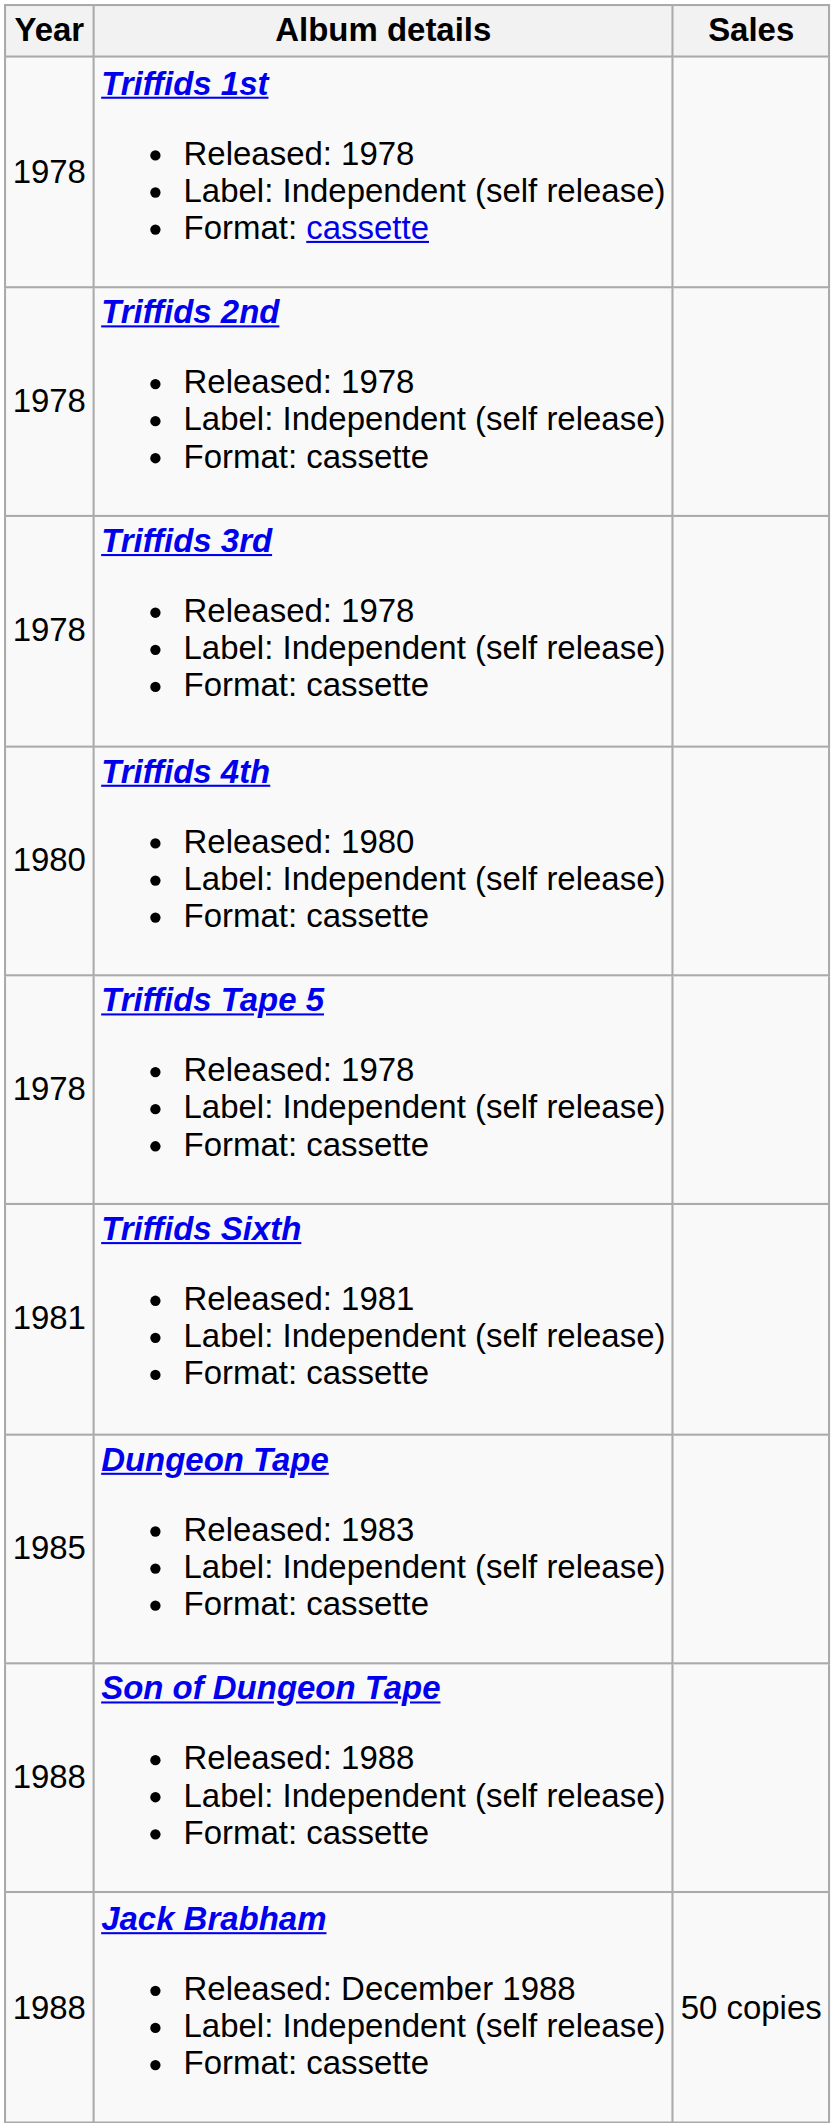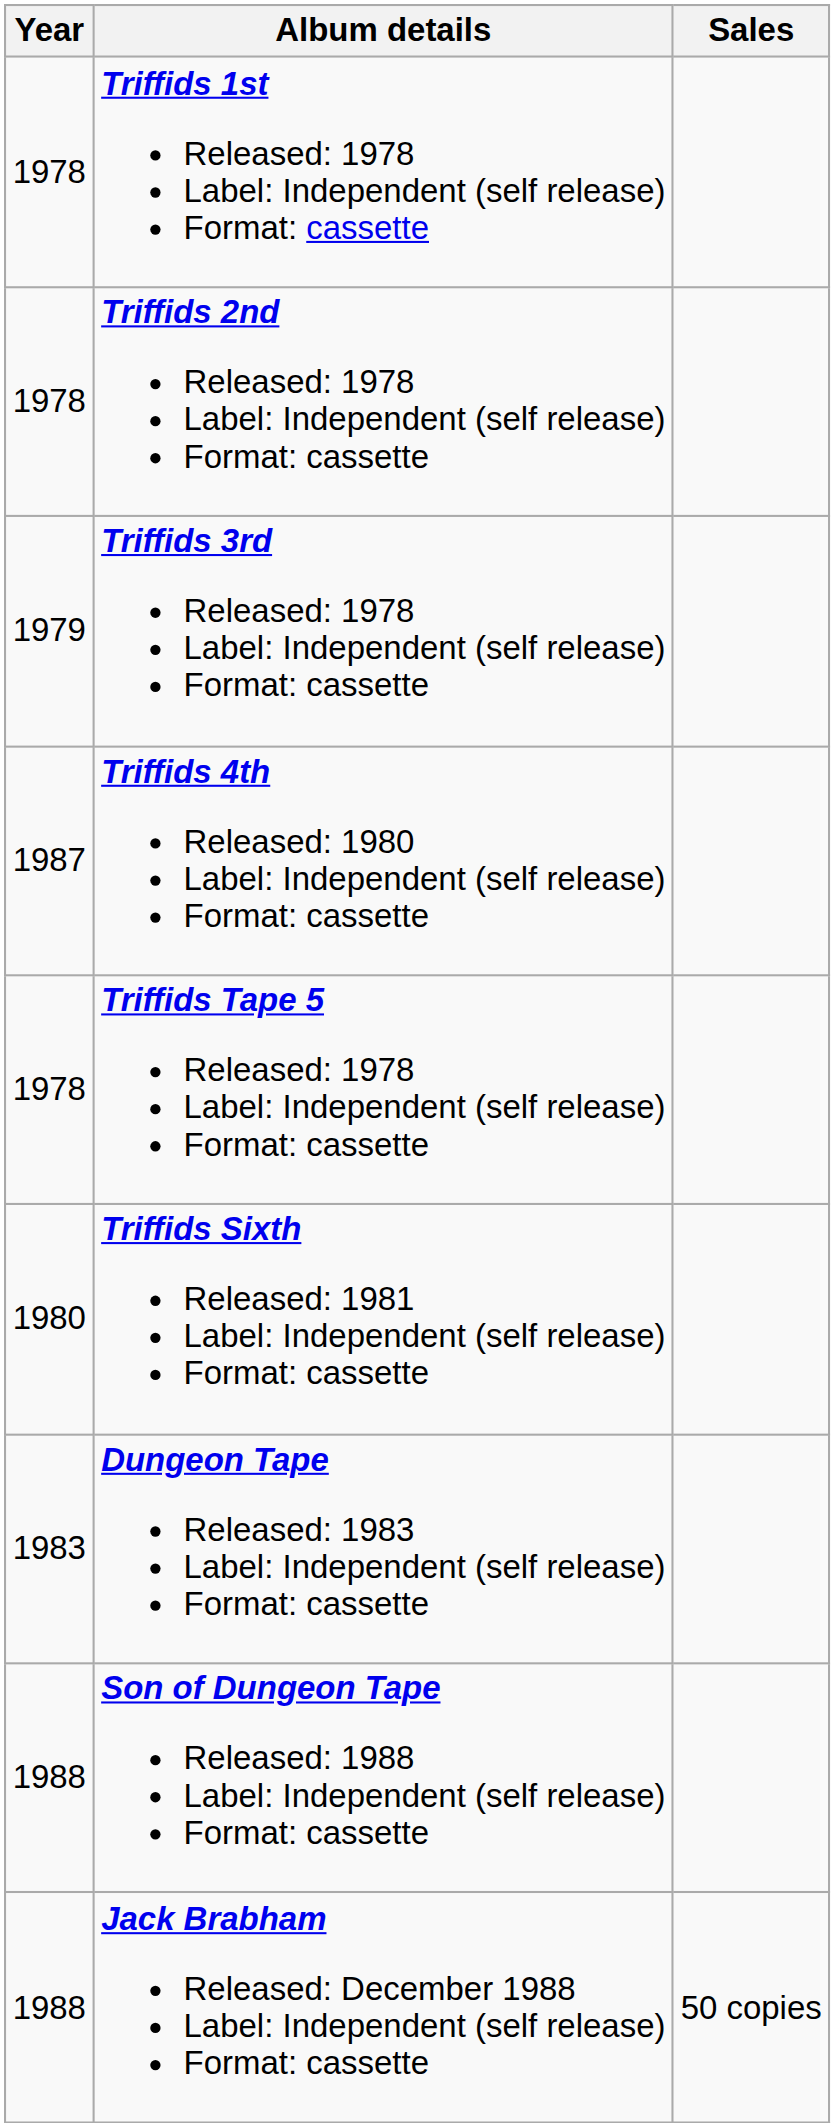(49, 630) 1978 -> (49, 630) 1979
(49, 859) 1980 -> (49, 859) 1987
(49, 1318) 1981 -> (49, 1318) 1980
(49, 1548) 1985 -> (49, 1548) 1983
